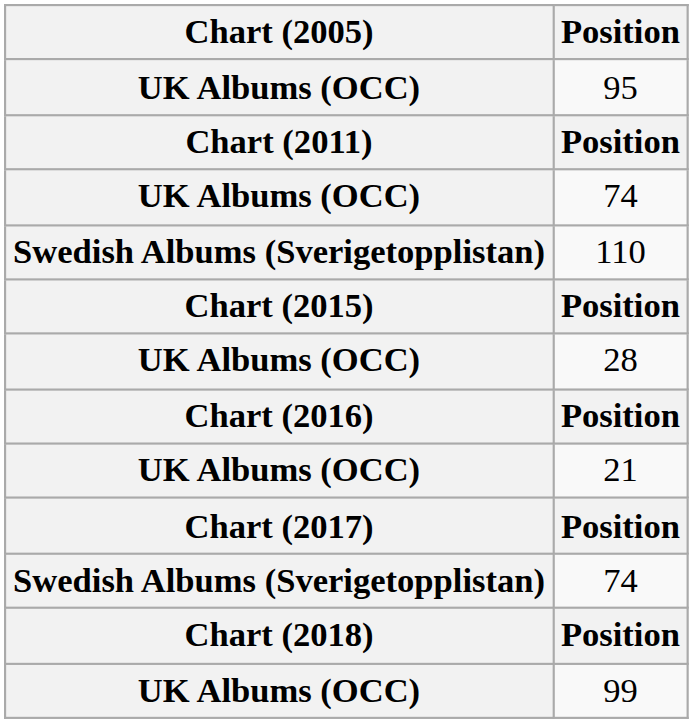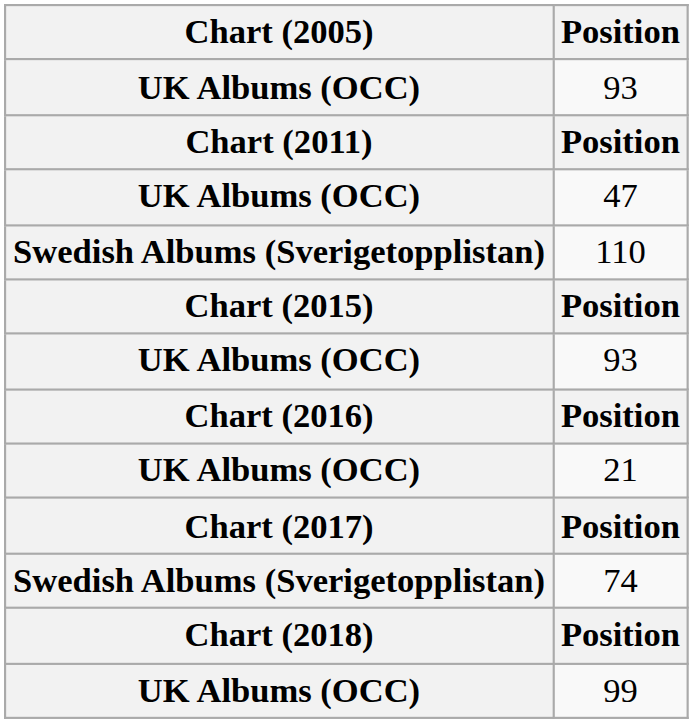(620, 86) 95 -> (620, 86) 93
(620, 196) 74 -> (620, 196) 47
(620, 360) 28 -> (620, 360) 93
